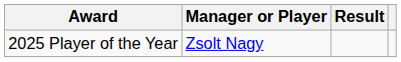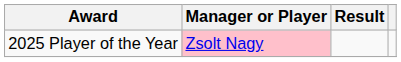(224, 43) no background -> (224, 43) pink background
